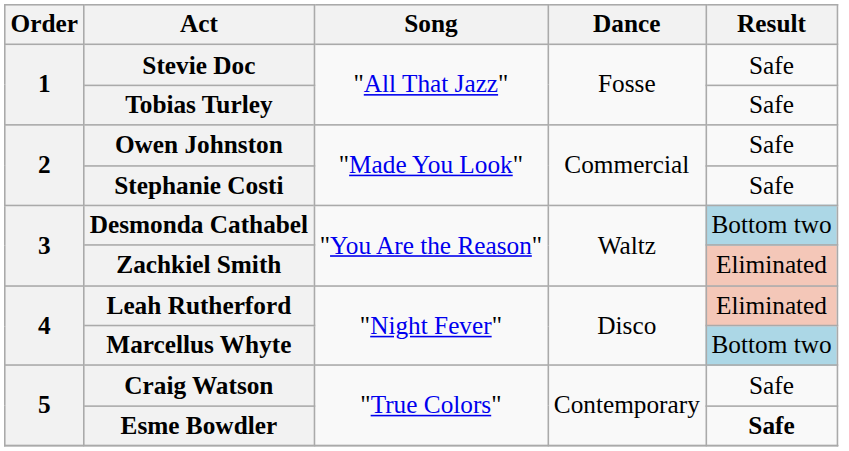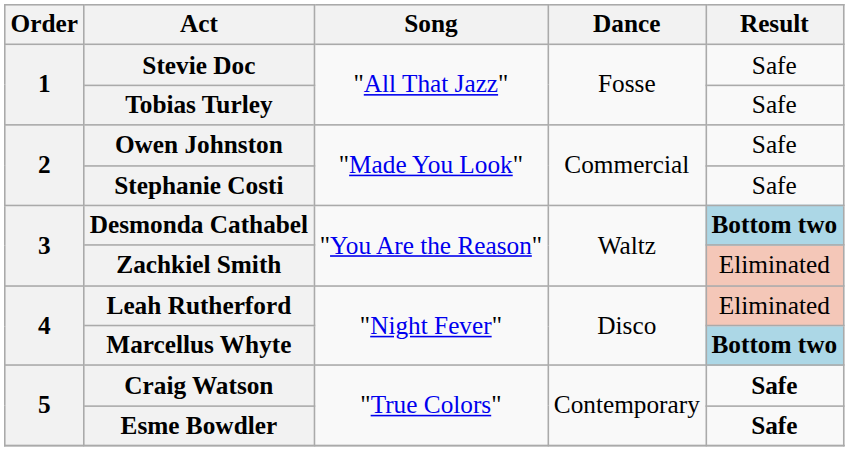(772, 225) normal -> (774, 225) bold
(772, 345) normal -> (774, 345) bold
(772, 385) normal -> (774, 385) bold
